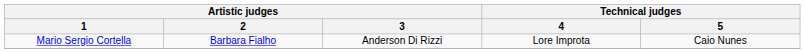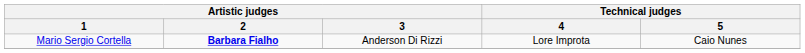(243, 41) normal -> (243, 41) bold
